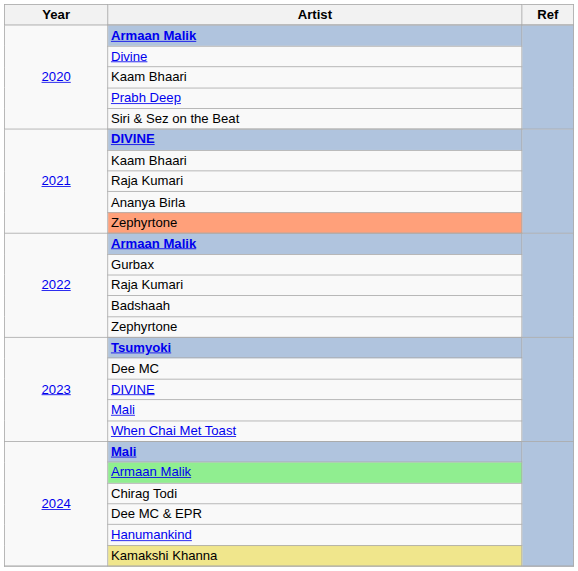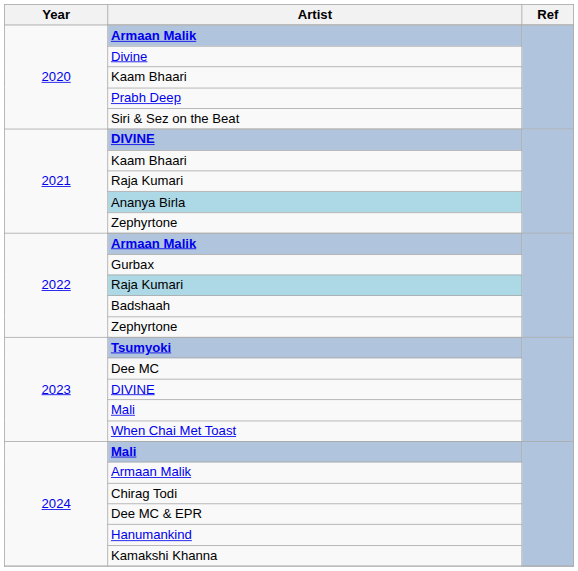(148, 202) no background -> (148, 202) lightblue background
(144, 222) lightsalmon background -> (144, 222) no background
(147, 285) no background -> (147, 285) lightblue background
(151, 472) lightgreen background -> (151, 472) no background
(164, 555) khaki background -> (164, 555) no background
